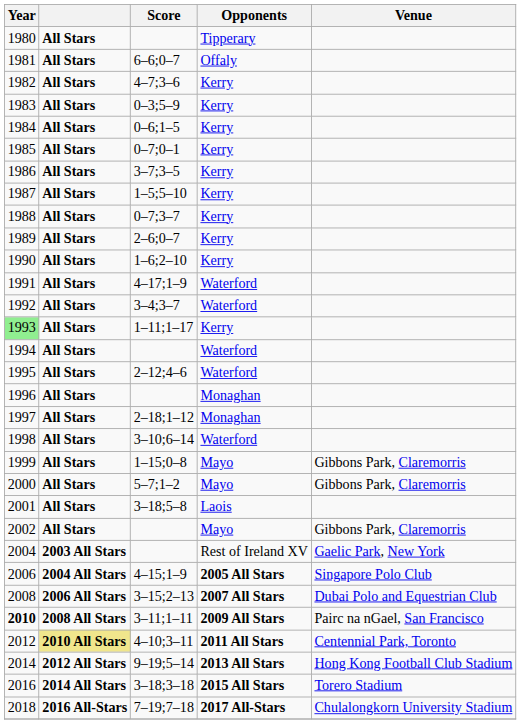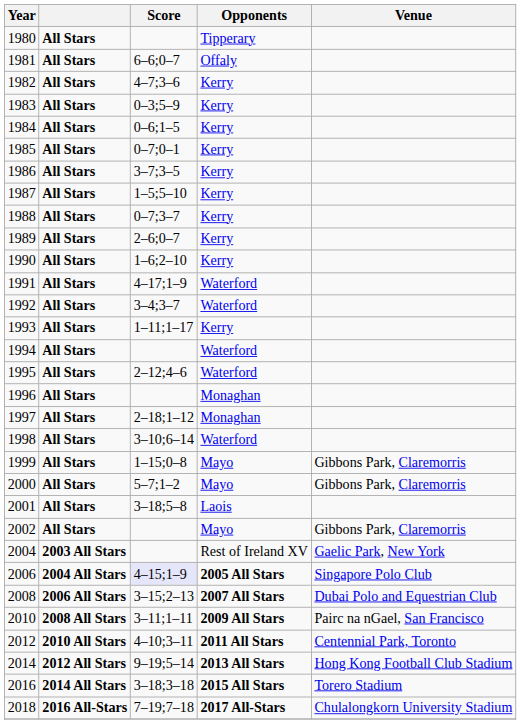(22, 328) lightgreen background -> (22, 328) no background
(160, 573) no background -> (160, 573) lavender background
(22, 618) bold -> (22, 618) normal
(84, 640) khaki background -> (84, 640) no background
